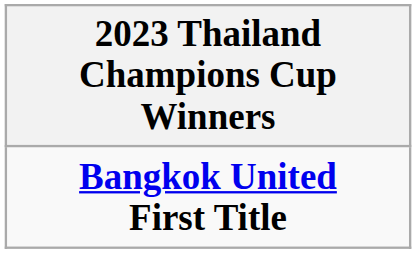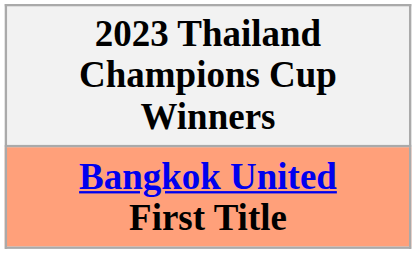(208, 196) no background -> (208, 196) lightsalmon background
